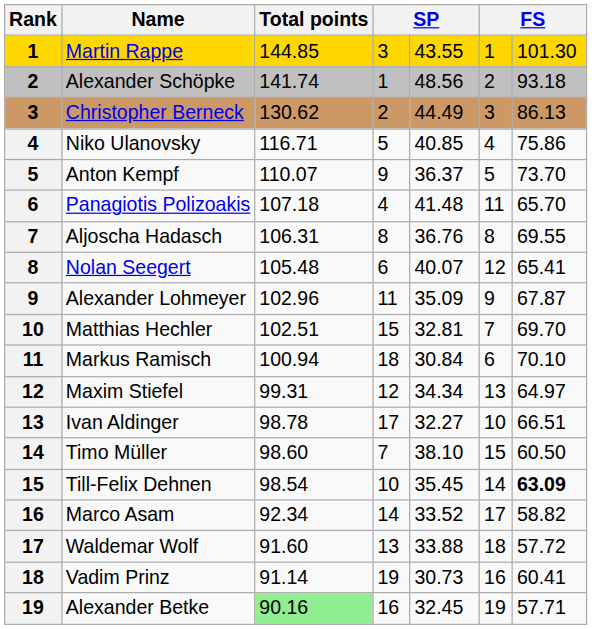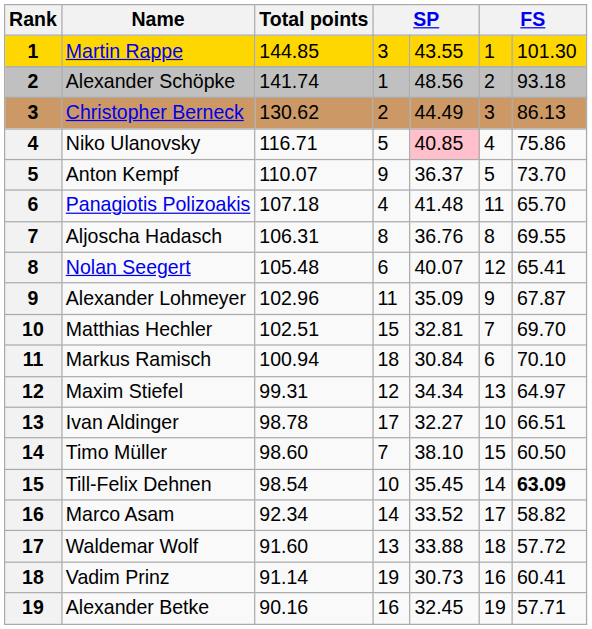(439, 143) no background -> (439, 143) pink background
(284, 608) lightgreen background -> (284, 608) no background
